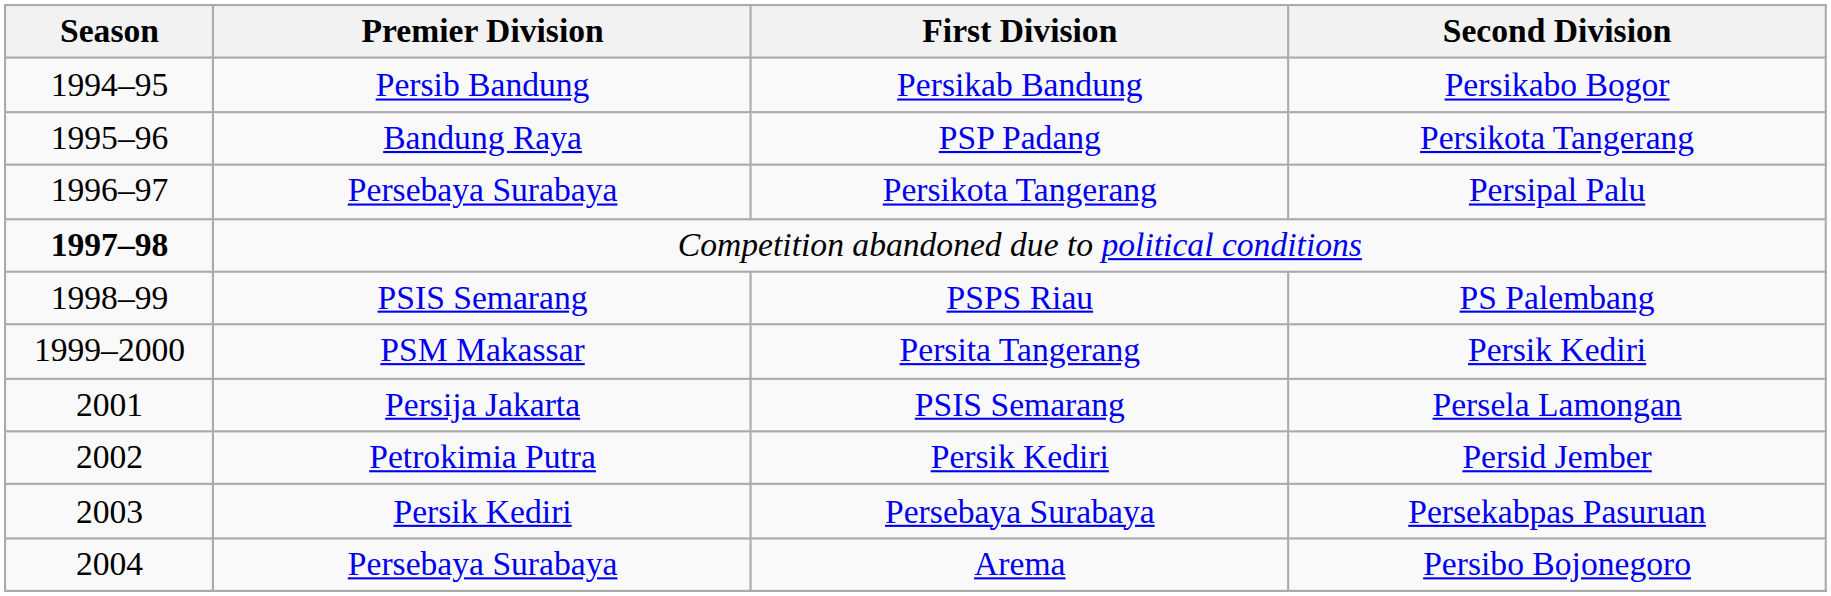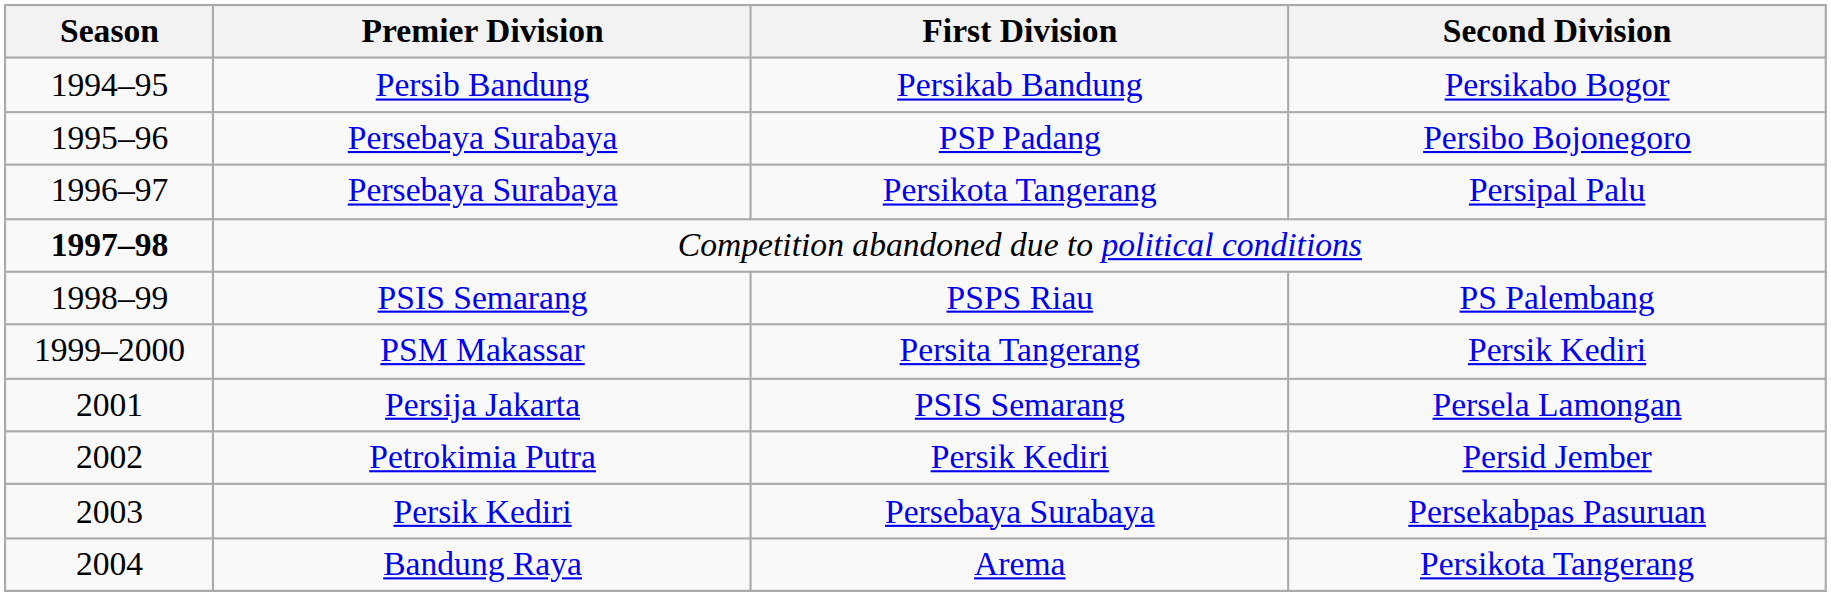(483, 137) Bandung Raya -> (483, 137) Persebaya Surabaya
(1557, 137) Persikota Tangerang -> (1557, 137) Persibo Bojonegoro
(483, 564) Persebaya Surabaya -> (483, 564) Bandung Raya
(1557, 564) Persibo Bojonegoro -> (1557, 564) Persikota Tangerang
